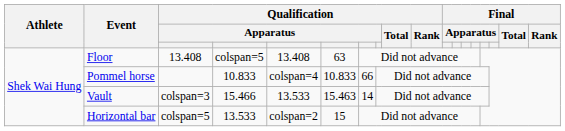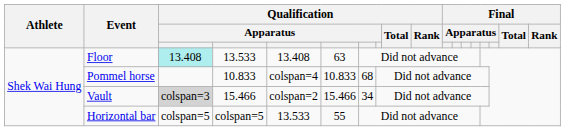(185, 57) no background -> (185, 57) paleturquoise background
(239, 57) colspan=5 -> (239, 57) 13.533
(367, 77) 66 -> (367, 77) 68
(185, 96) no background -> (185, 96) lightgrey background
(294, 96) 13.533 -> (294, 96) colspan=2
(340, 96) 15.463 -> (340, 96) 15.466
(367, 96) 14 -> (367, 96) 34
(239, 116) 13.533 -> (239, 116) colspan=5
(294, 116) colspan=2 -> (294, 116) 13.533
(340, 116) 15 -> (340, 116) 55
